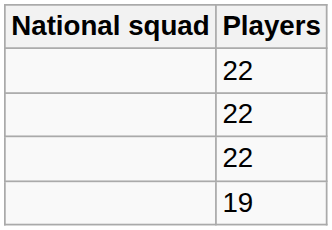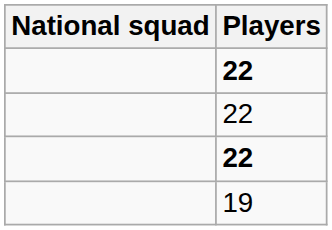(238, 70) normal -> (238, 70) bold
(238, 158) normal -> (238, 158) bold
